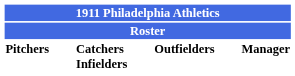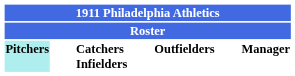(27, 49) no background -> (27, 49) paleturquoise background
